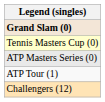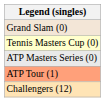(39, 27) bold -> (37, 27) normal
(32, 74) no background -> (32, 74) lightsalmon background
